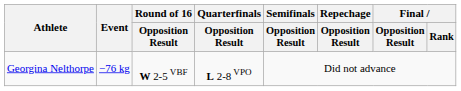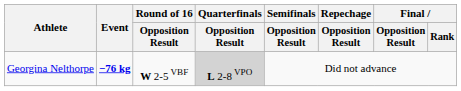(114, 69) normal -> (115, 69) bold
(229, 75) no background -> (230, 75) lightgrey background
